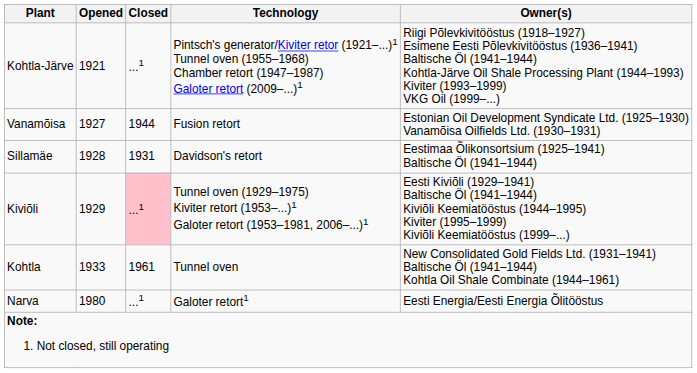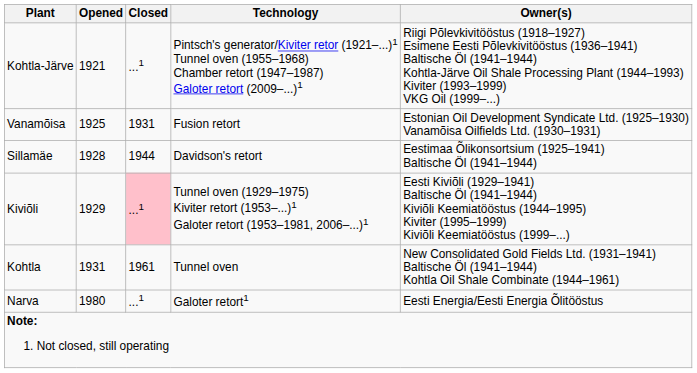(92, 124) 1927 -> (92, 124) 1925
(142, 124) 1944 -> (142, 124) 1931
(142, 156) 1931 -> (142, 156) 1944
(92, 267) 1933 -> (92, 267) 1931
